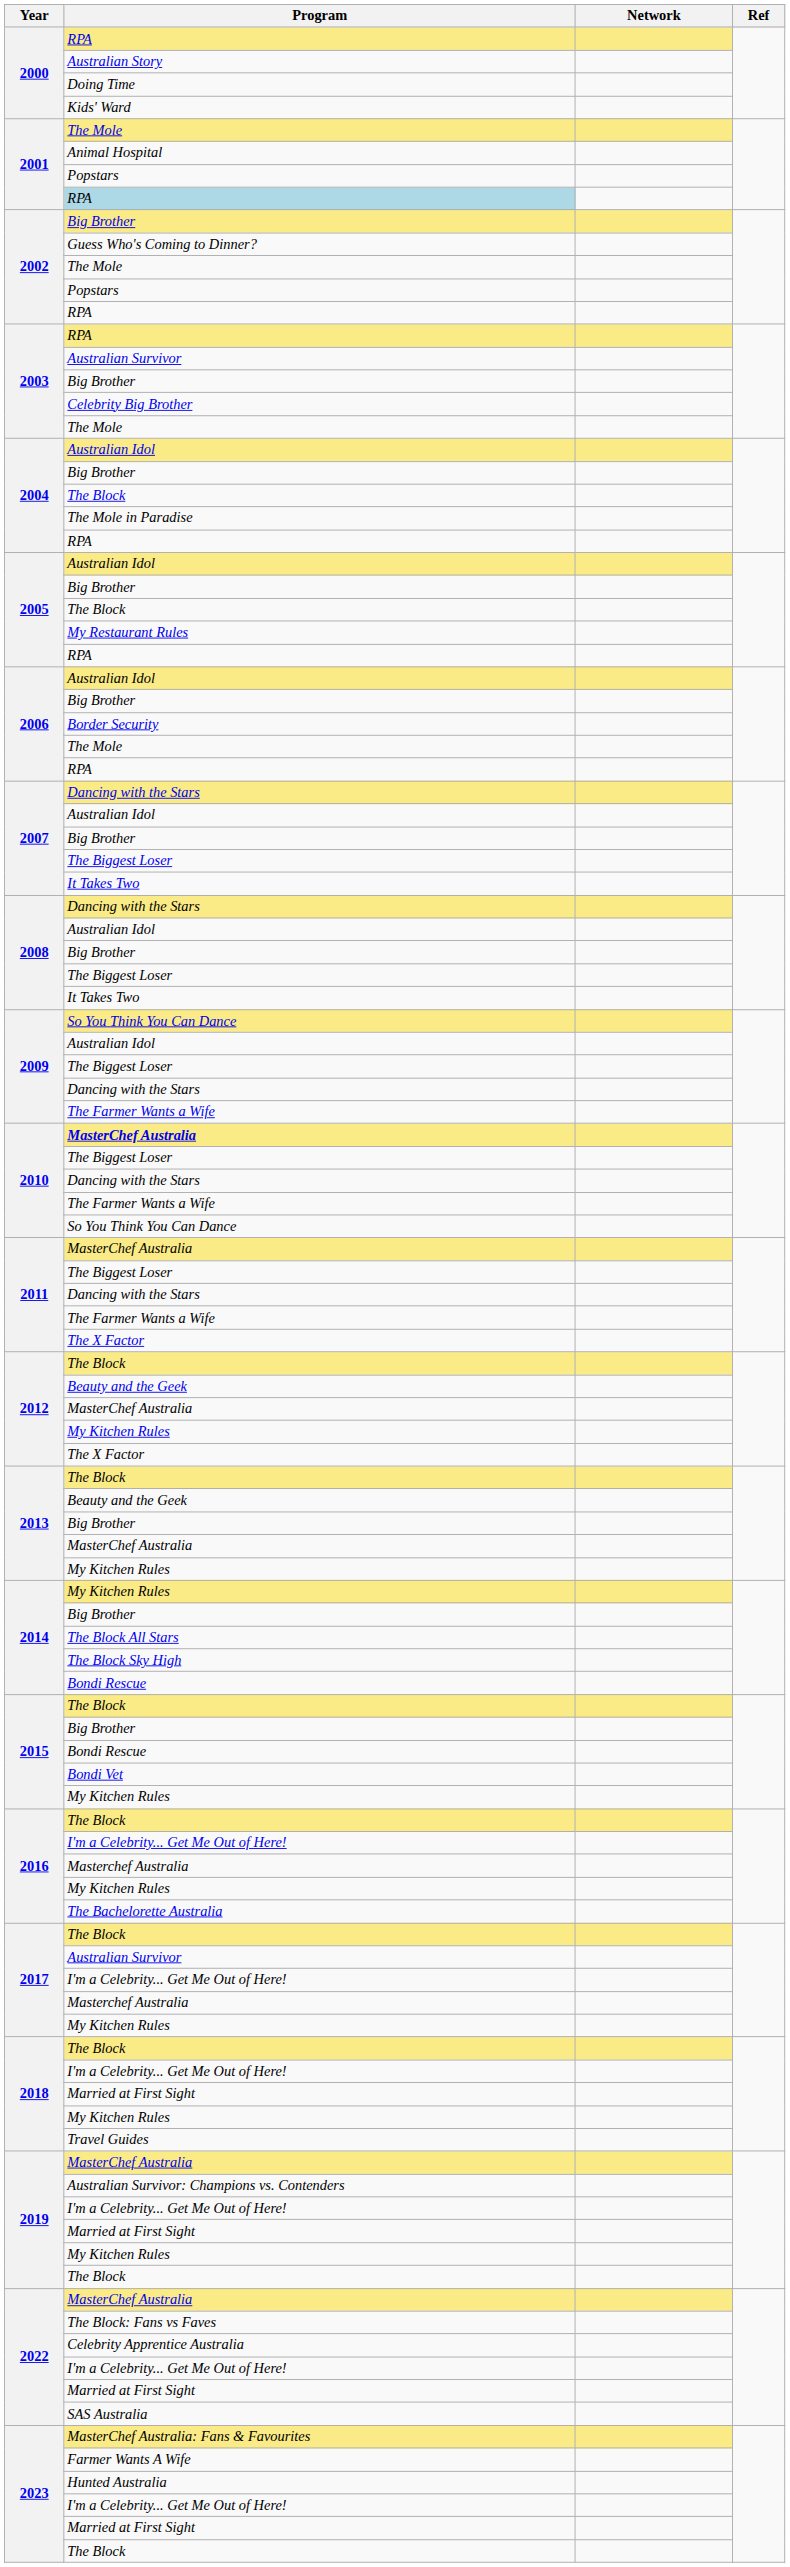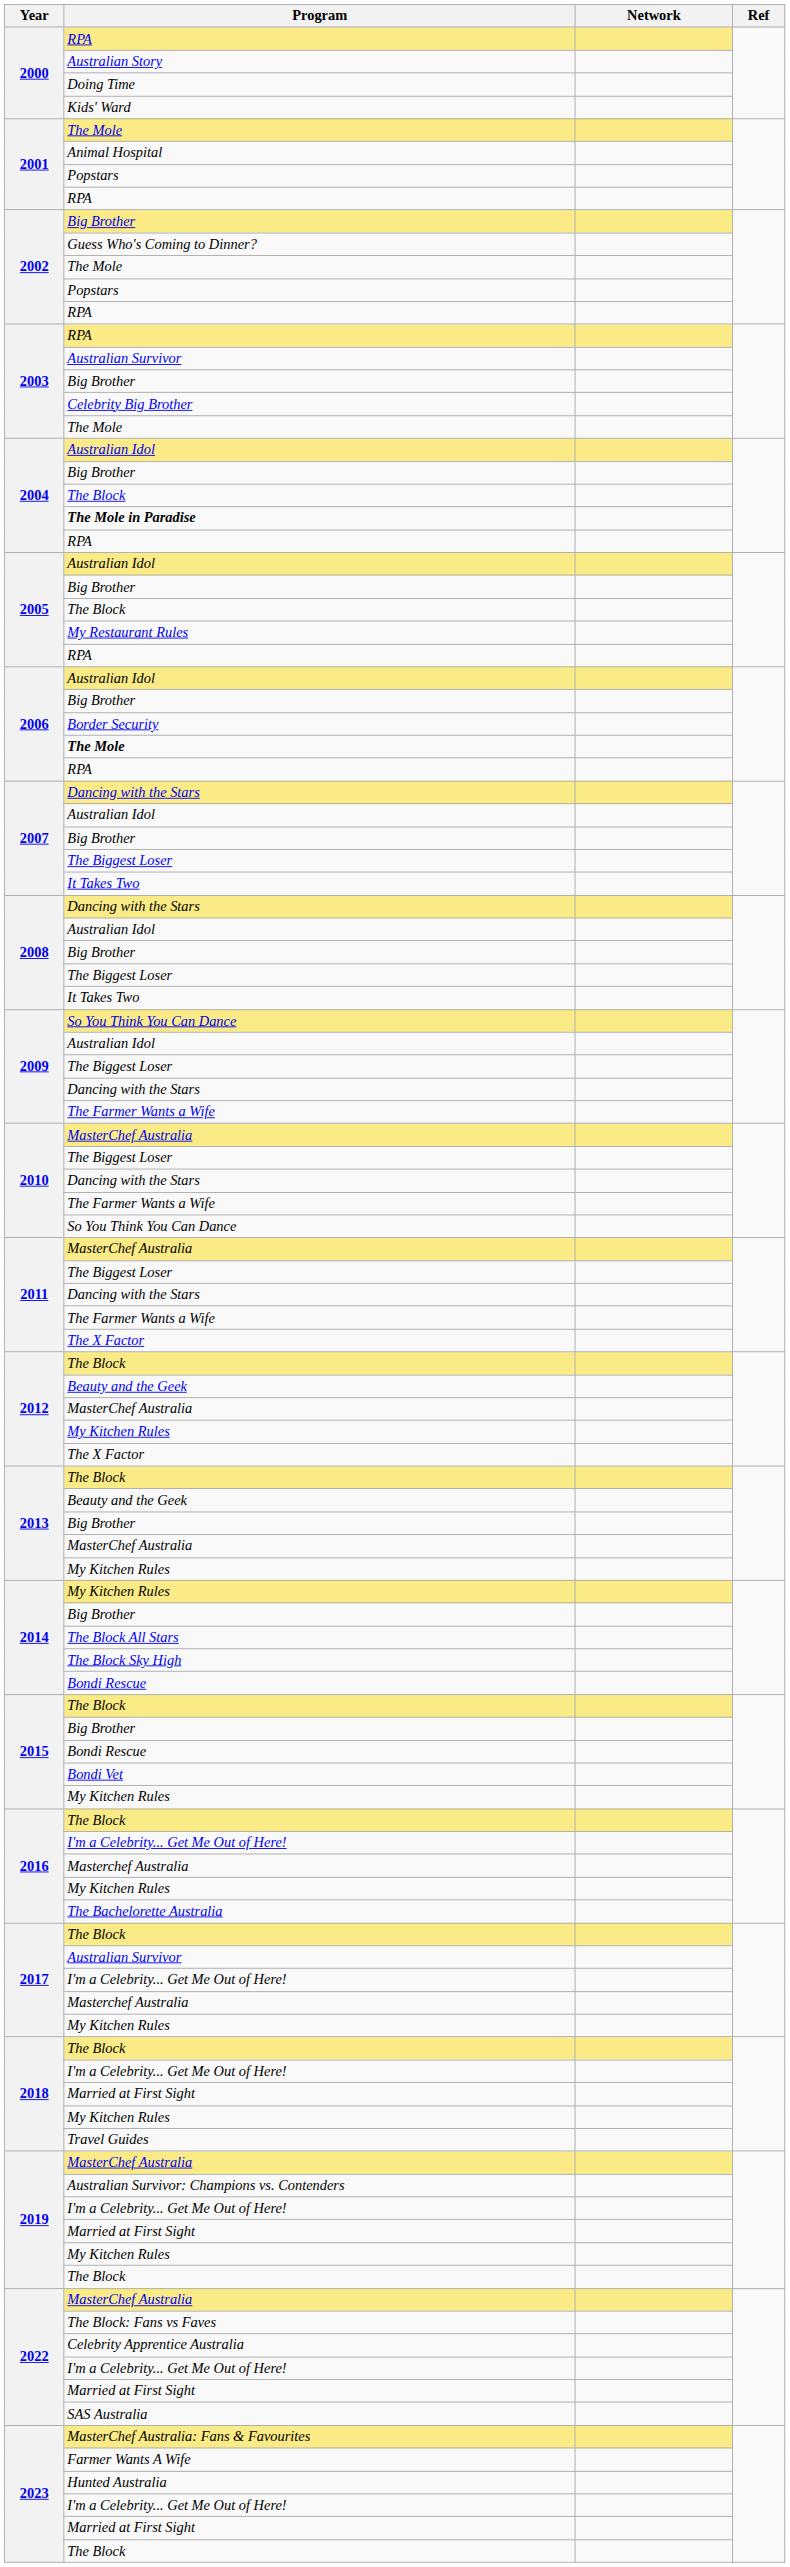(80, 198) lightblue background -> (80, 198) no background
(130, 518) normal -> (132, 518) bold
(95, 746) normal -> (96, 746) bold
(132, 1134) bold -> (130, 1134) normal
